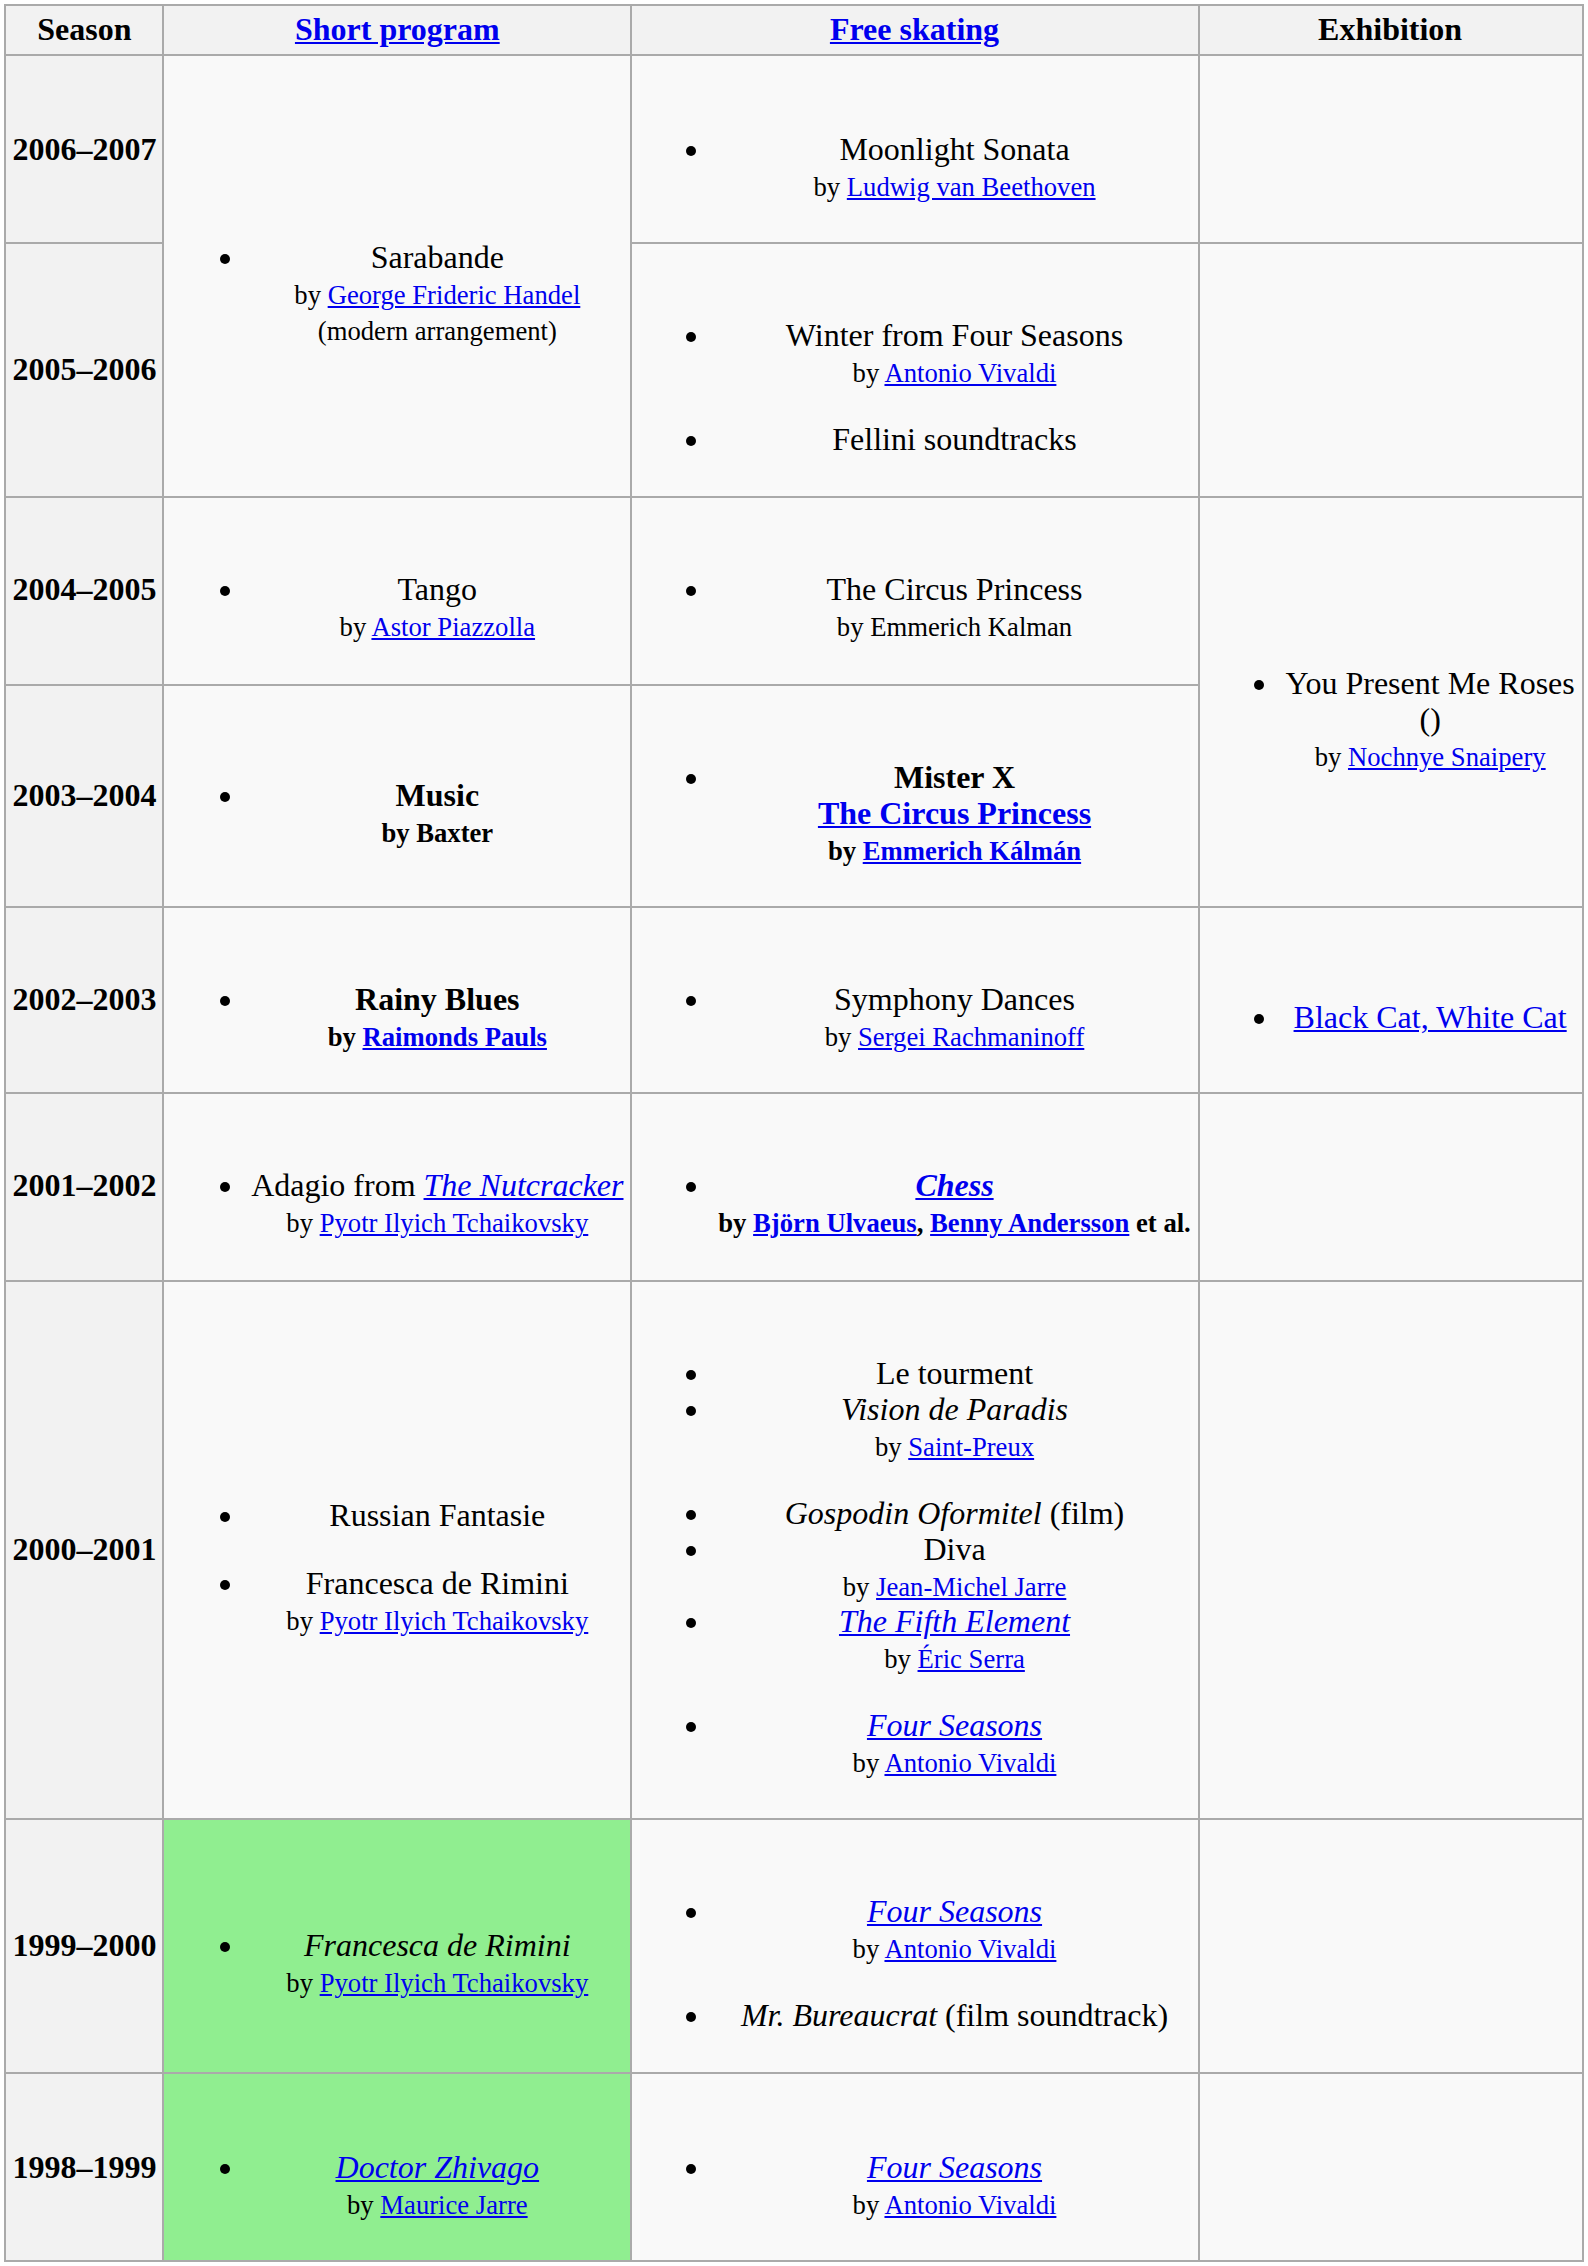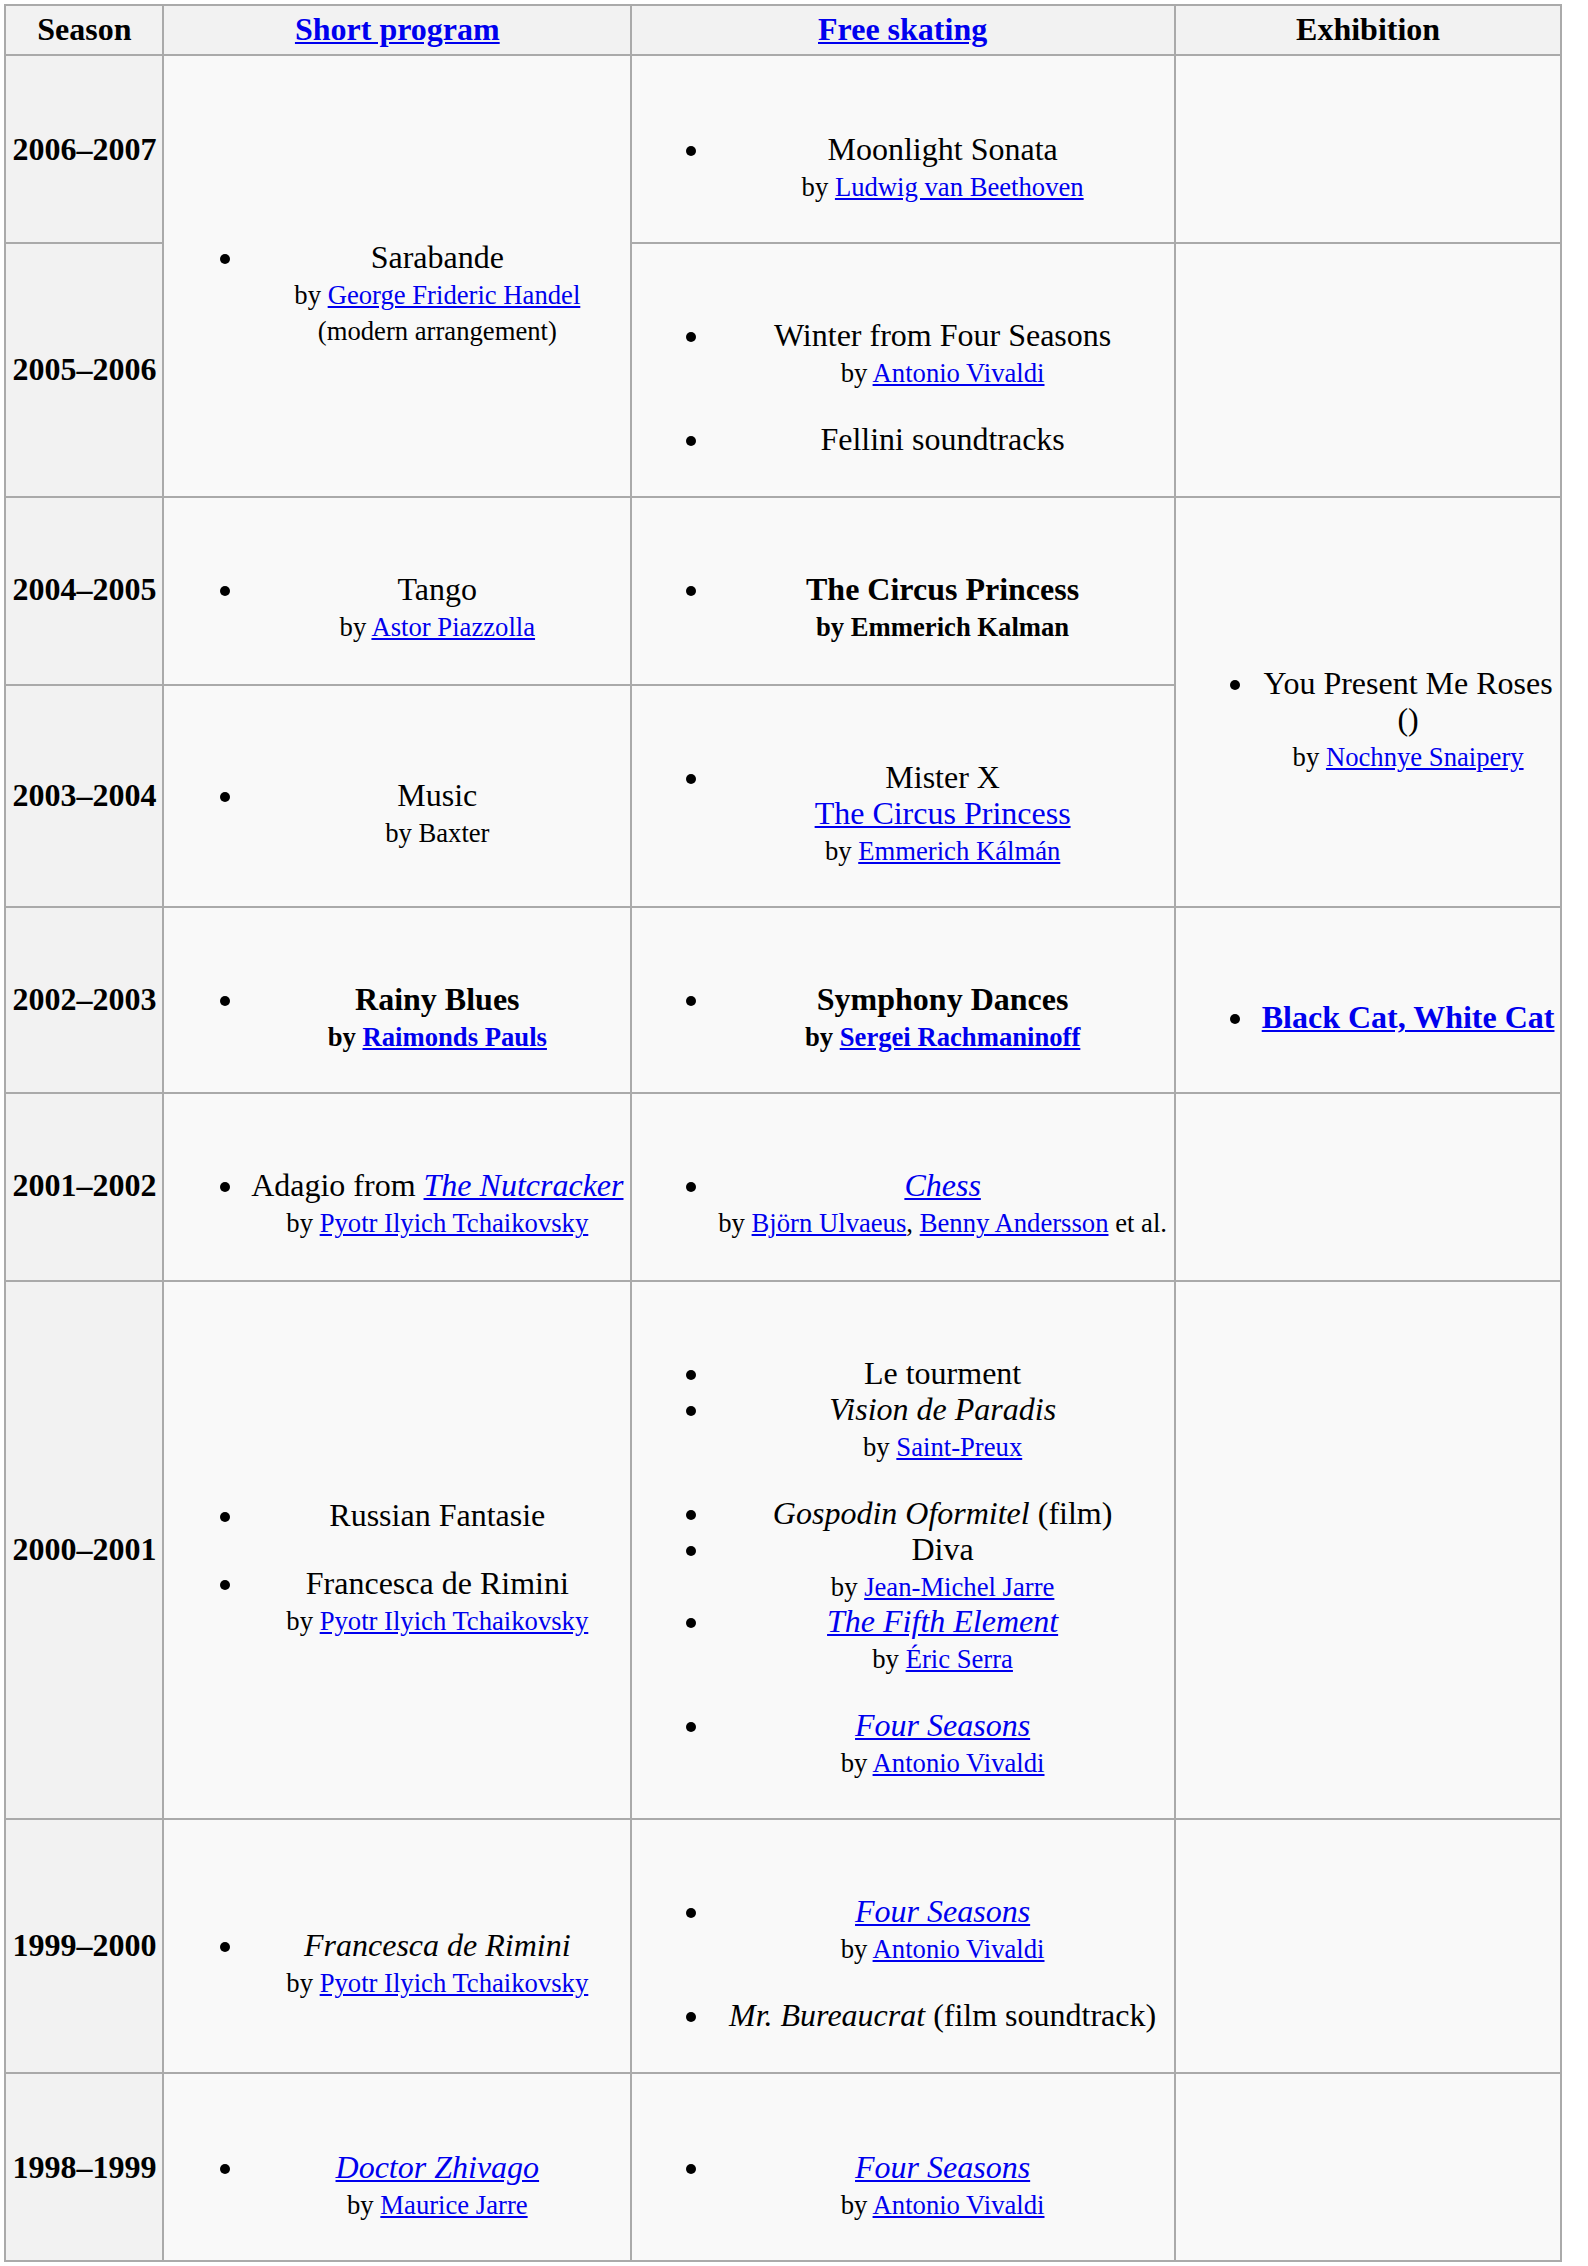(915, 609) normal -> (903, 609) bold
(397, 813) bold -> (397, 813) normal
(915, 813) bold -> (903, 813) normal
(915, 1018) normal -> (903, 1018) bold
(1390, 1018) normal -> (1368, 1018) bold
(915, 1205) bold -> (903, 1205) normal
(397, 1964) lightgreen background -> (397, 1964) no background
(397, 2185) lightgreen background -> (397, 2185) no background
